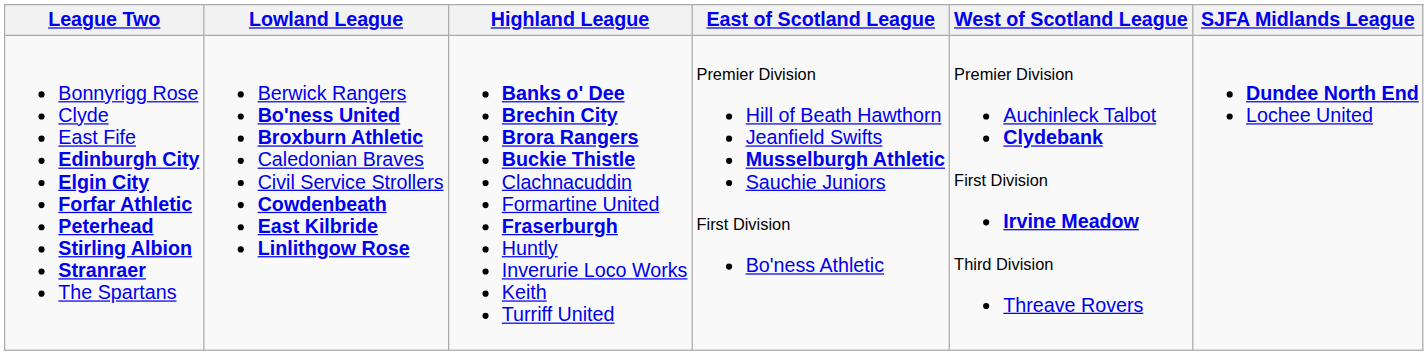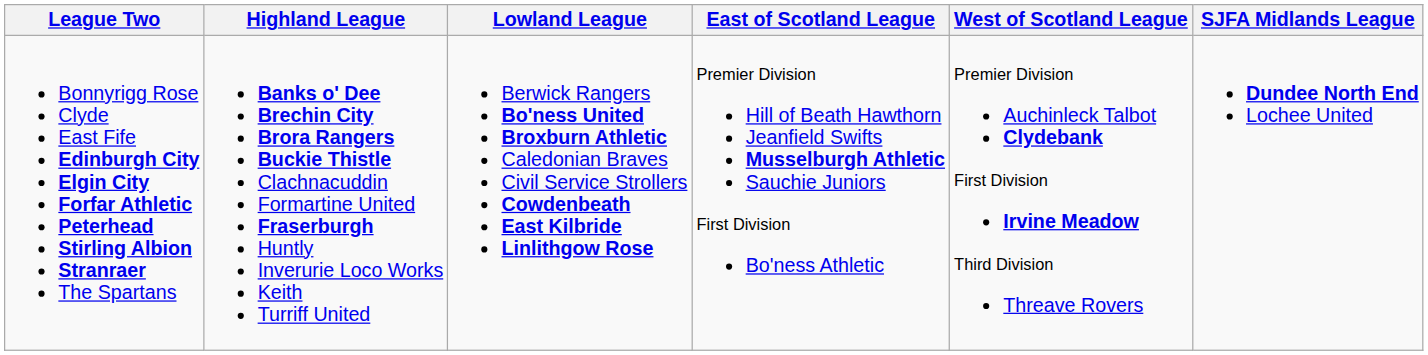columns swapped: (570, 20) <-> (326, 20)
